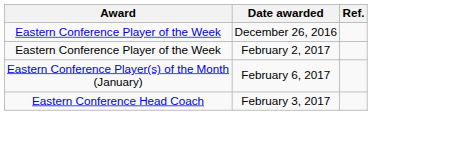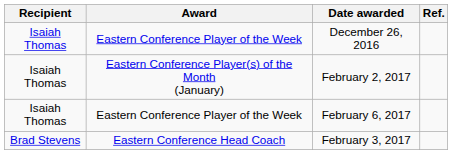+ column: (45, 13)
(118, 50) Eastern Conference Player of the Week -> (199, 77) Eastern Conference Player(s) of the Month (January)
(118, 75) Eastern Conference Player(s) of the Month (January) -> (199, 115) Eastern Conference Player of the Week
